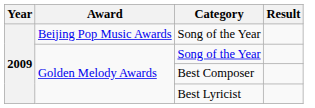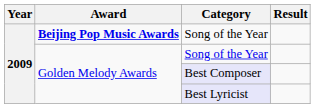(105, 34) normal -> (108, 34) bold
(216, 73) no background -> (223, 73) lavender background
(209, 93) no background -> (216, 93) lavender background
